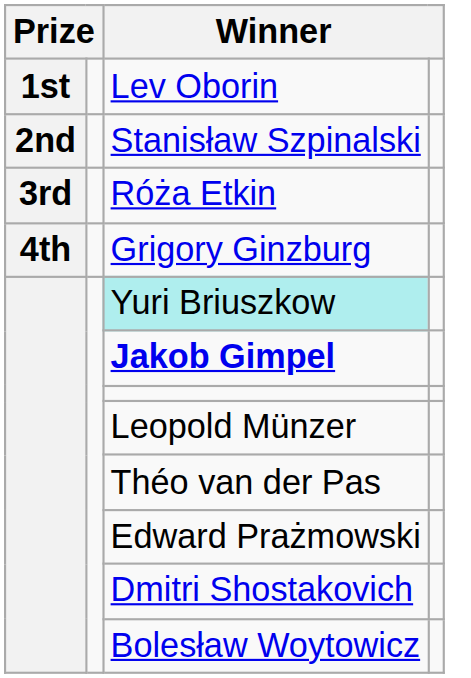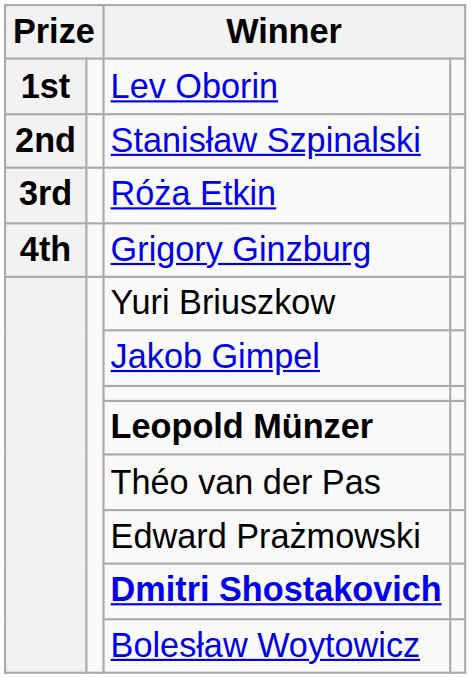(223, 303) paleturquoise background -> (223, 303) no background
(223, 357) bold -> (215, 357) normal
(233, 427) normal -> (242, 427) bold
(262, 590) normal -> (276, 590) bold
